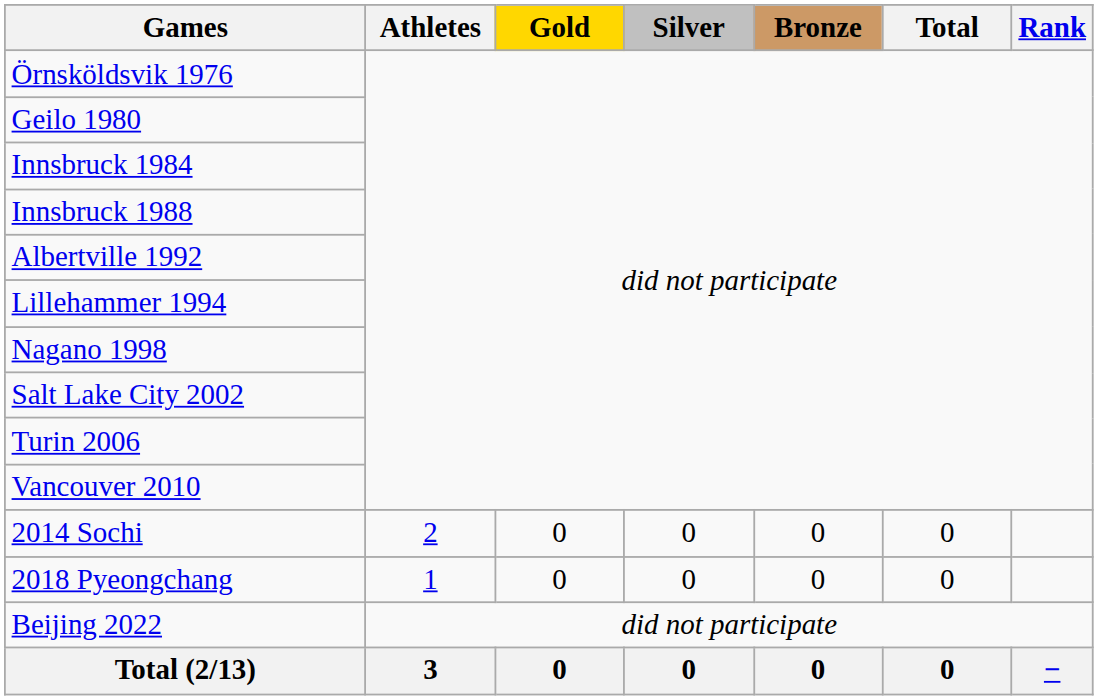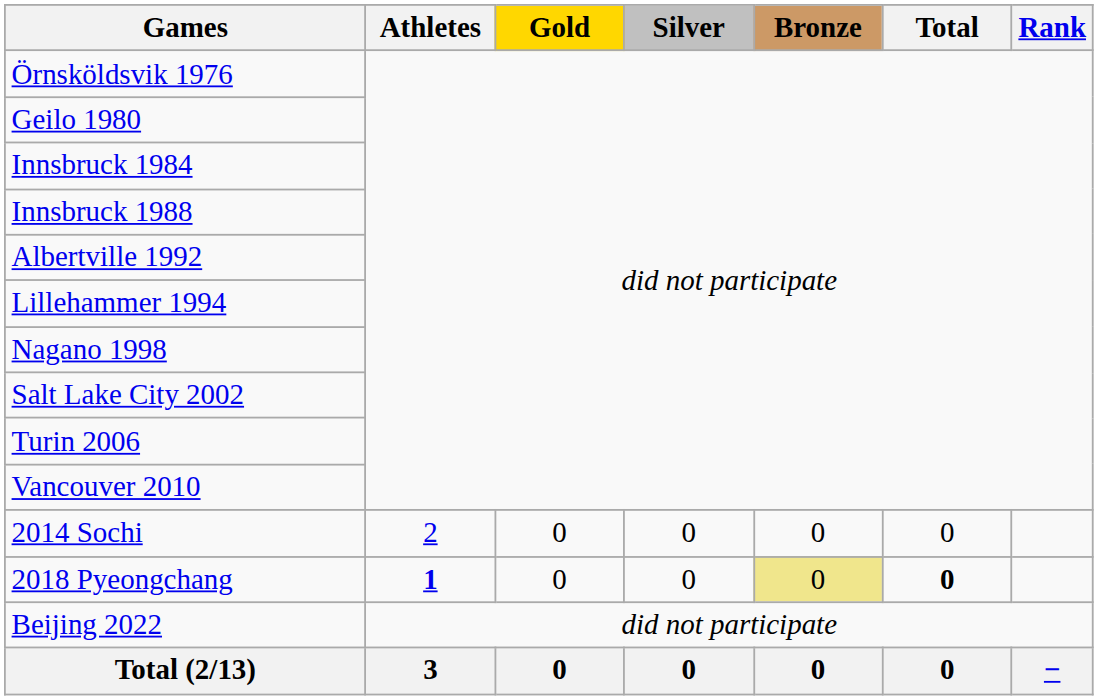(430, 578) normal -> (430, 578) bold
(818, 578) no background -> (818, 578) khaki background
(947, 578) normal -> (947, 578) bold
